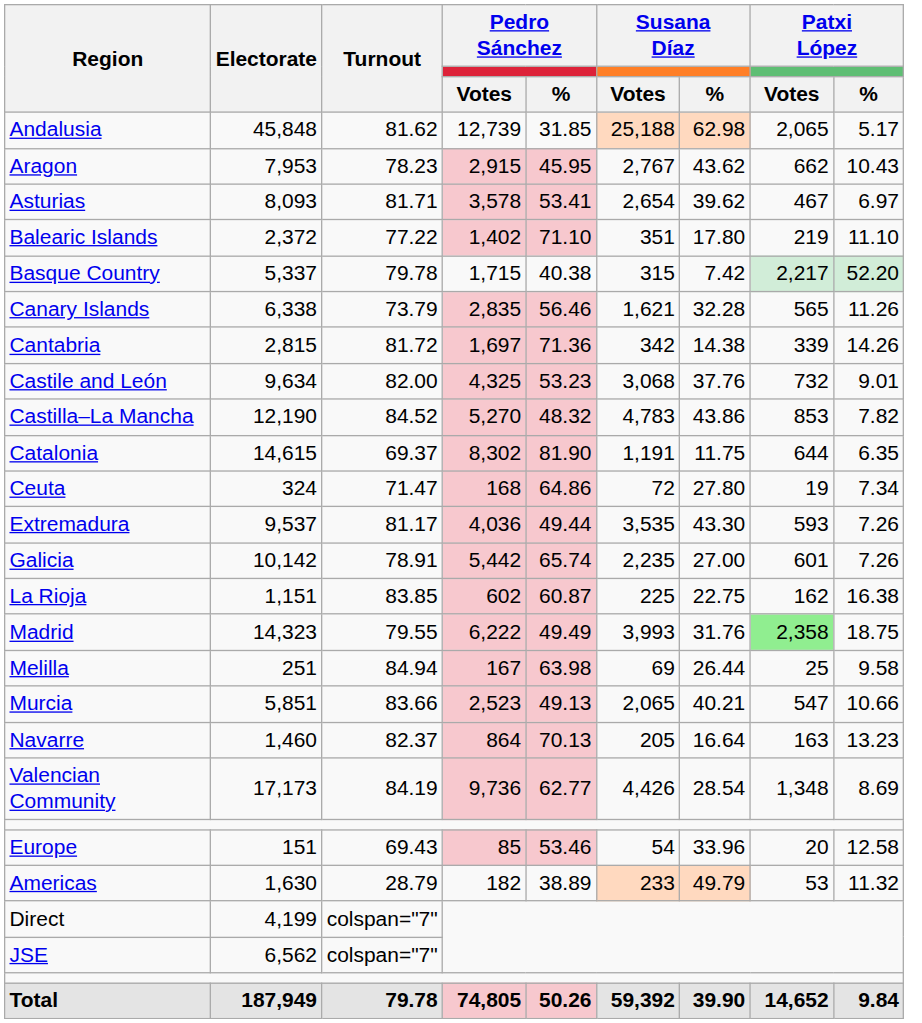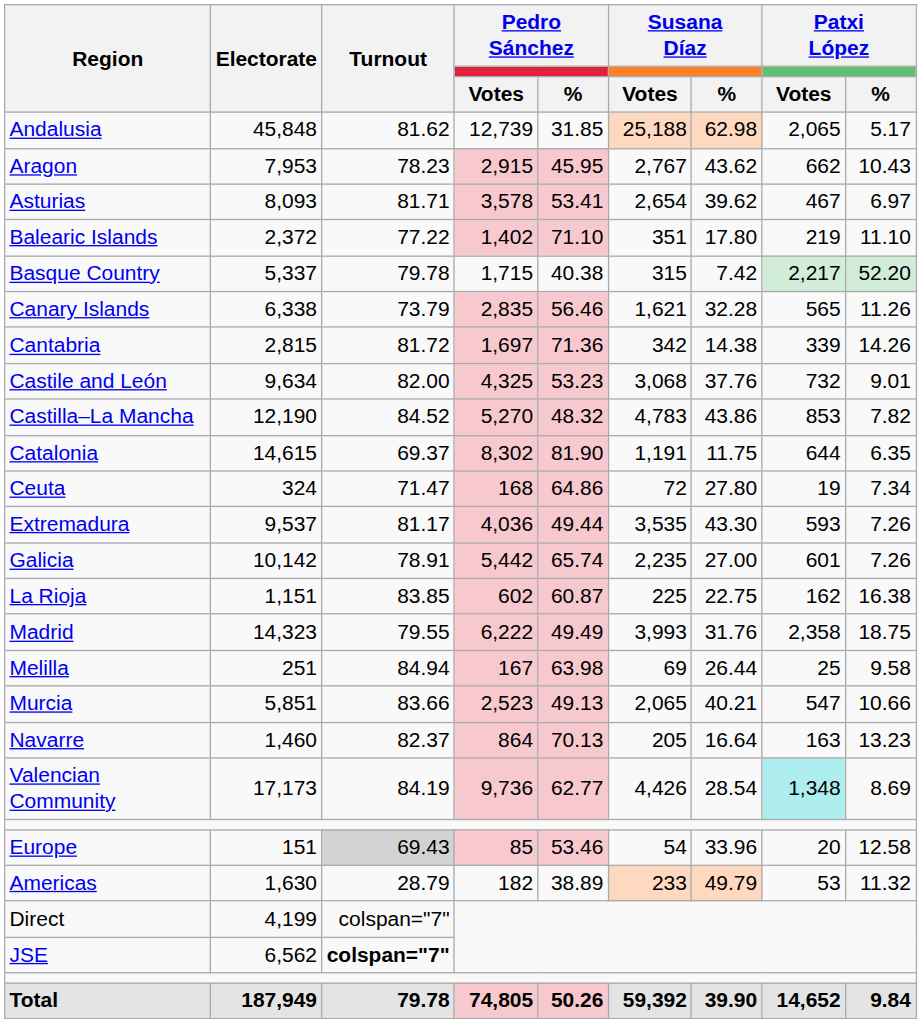(802, 632) lightgreen background -> (814, 632) no background
(802, 788) no background -> (814, 788) paleturquoise background
(411, 847) no background -> (423, 847) lightgrey background
(382, 954) normal -> (388, 954) bold
